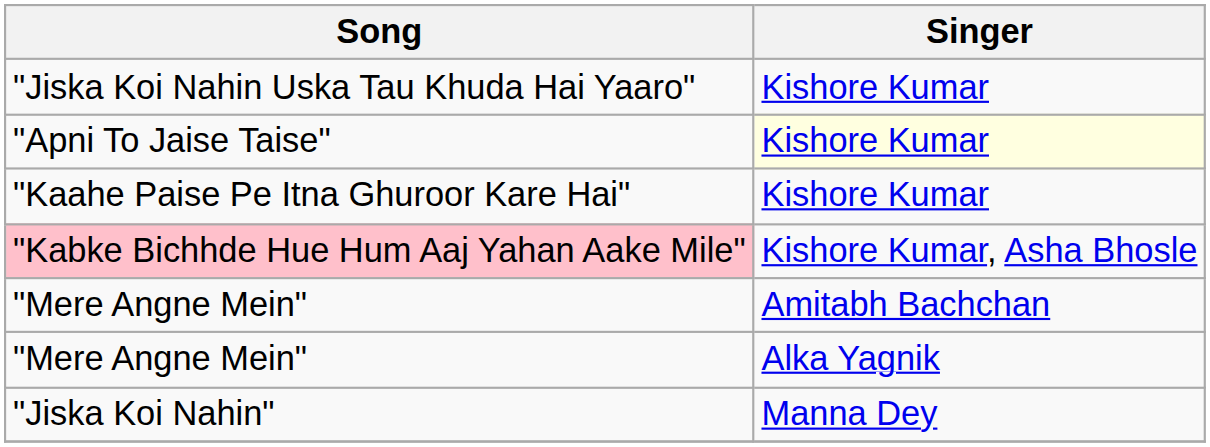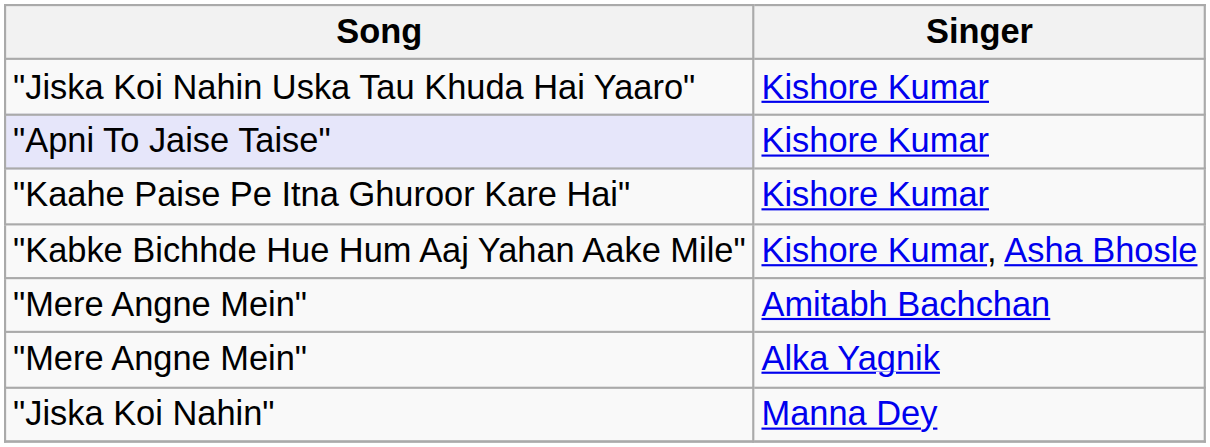(172, 140) no background -> (172, 140) lavender background
(875, 140) lightyellow background -> (875, 140) no background
(379, 250) pink background -> (379, 250) no background
